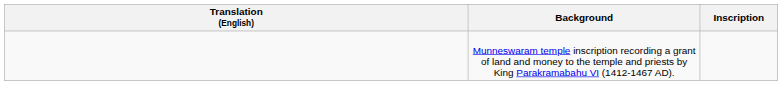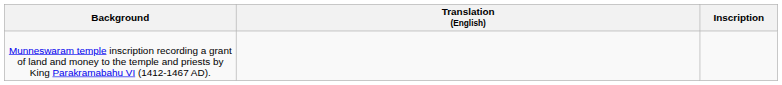columns swapped: (584, 17) <-> (236, 17)
